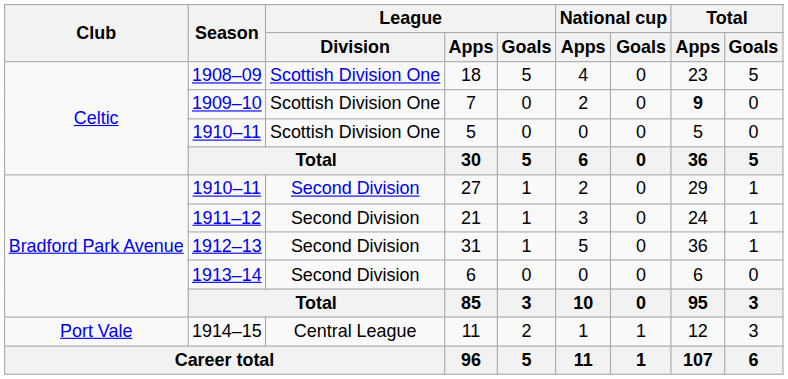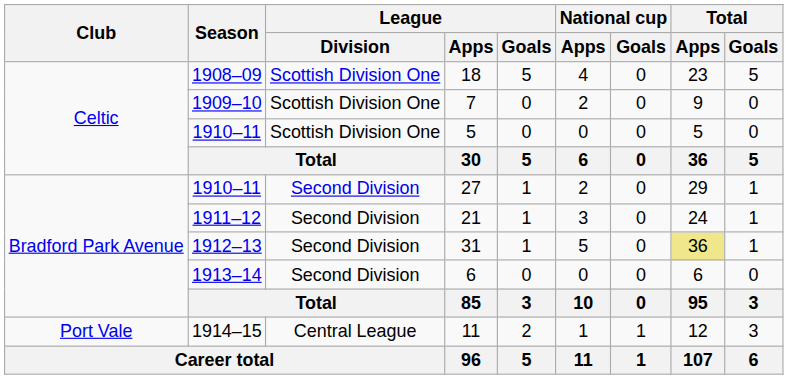(698, 103) bold -> (698, 103) normal
(698, 246) no background -> (698, 246) khaki background
